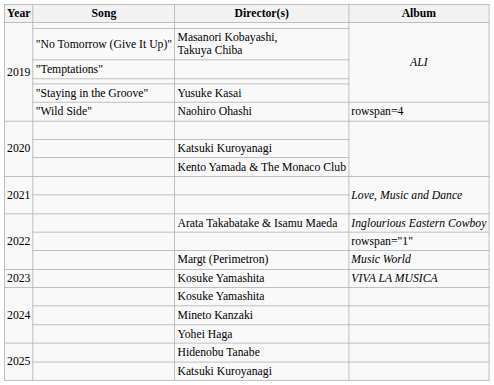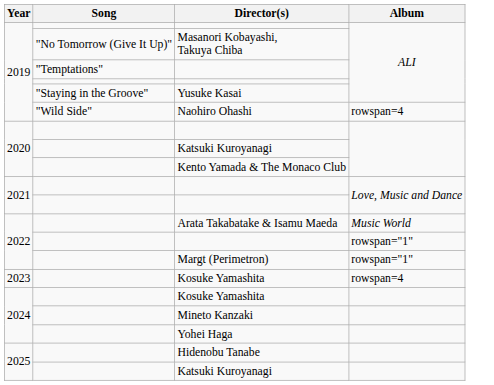(419, 222) Inglourious Eastern Cowboy -> (381, 222) Music World
(381, 259) Music World -> (382, 259) rowspan="1"
(395, 278) VIVA LA MUSICA -> (377, 278) rowspan=4
